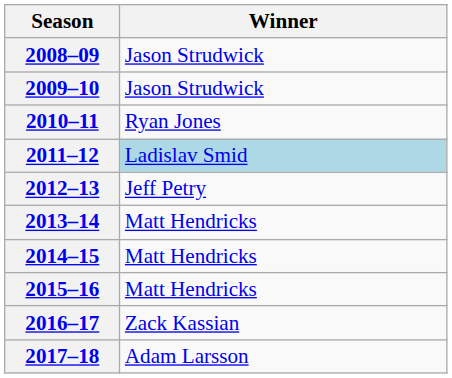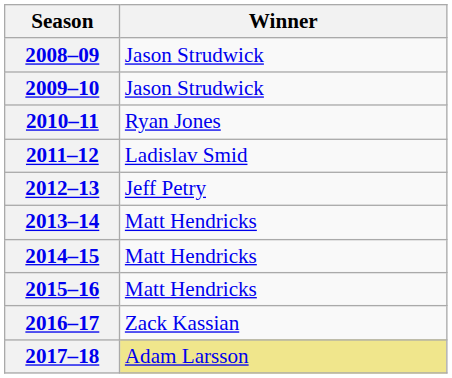(186, 155) lightblue background -> (186, 155) no background
(187, 356) no background -> (187, 356) khaki background
